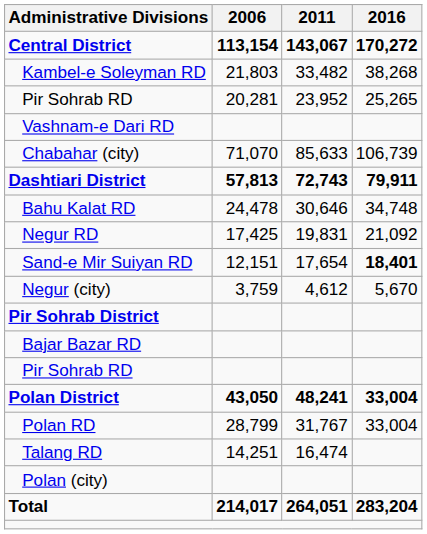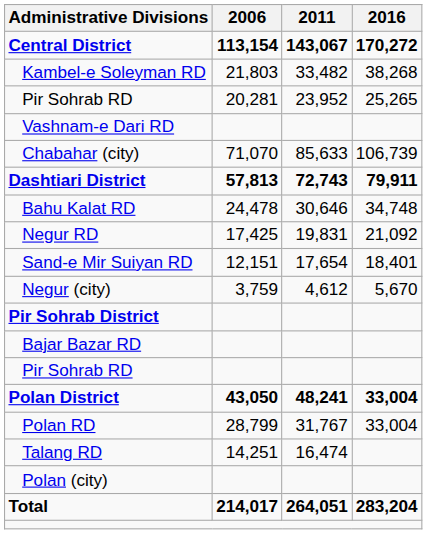(391, 262) bold -> (391, 262) normal
